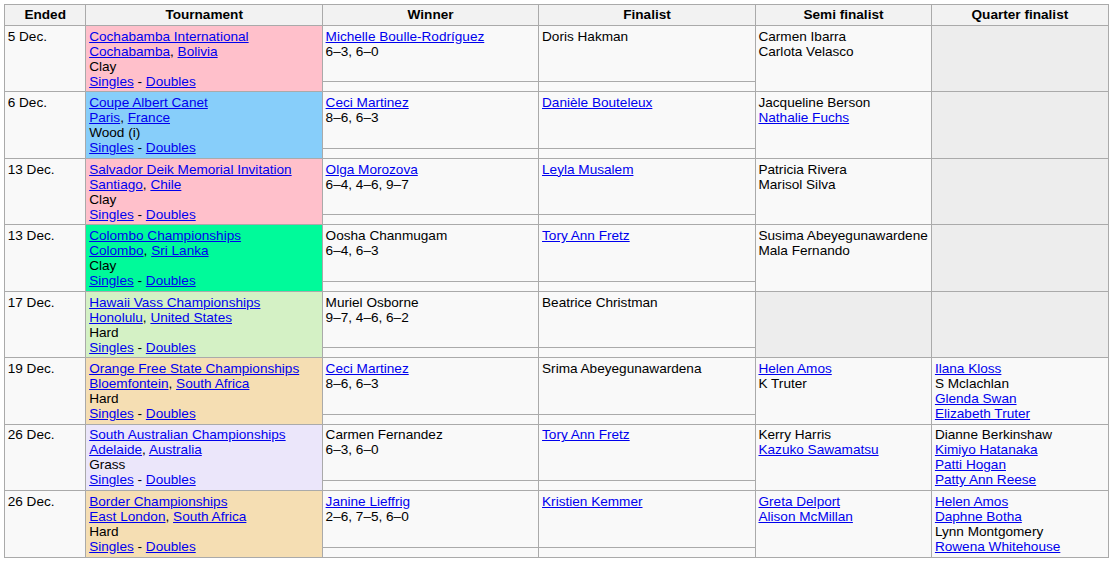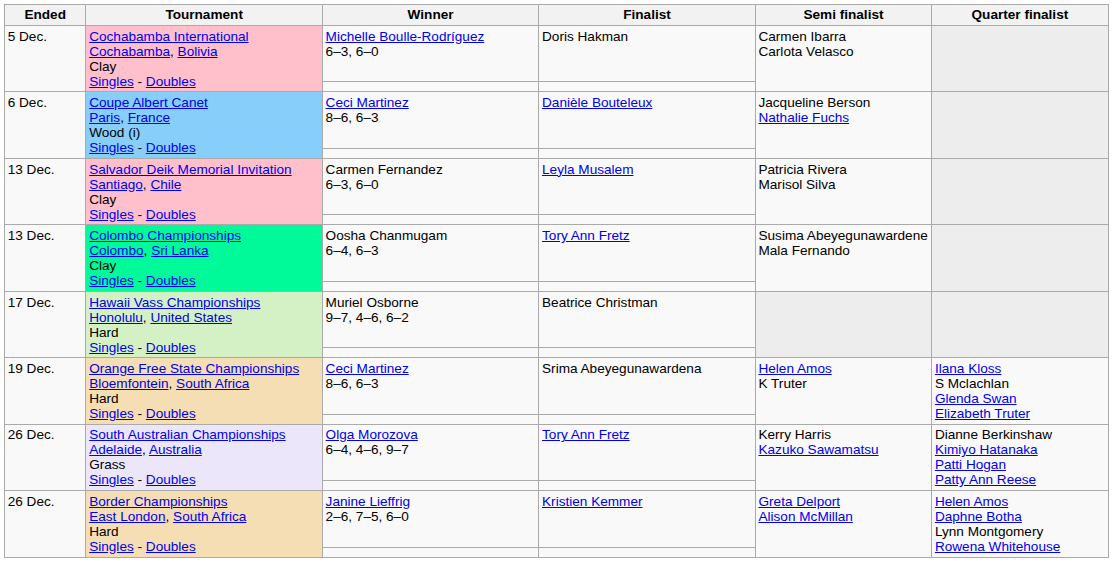(372, 177) Olga Morozova 6–4, 4–6, 9–7 -> (384, 177) Carmen Fernandez 6–3, 6–0
(384, 442) Carmen Fernandez 6–3, 6–0 -> (372, 442) Olga Morozova 6–4, 4–6, 9–7
